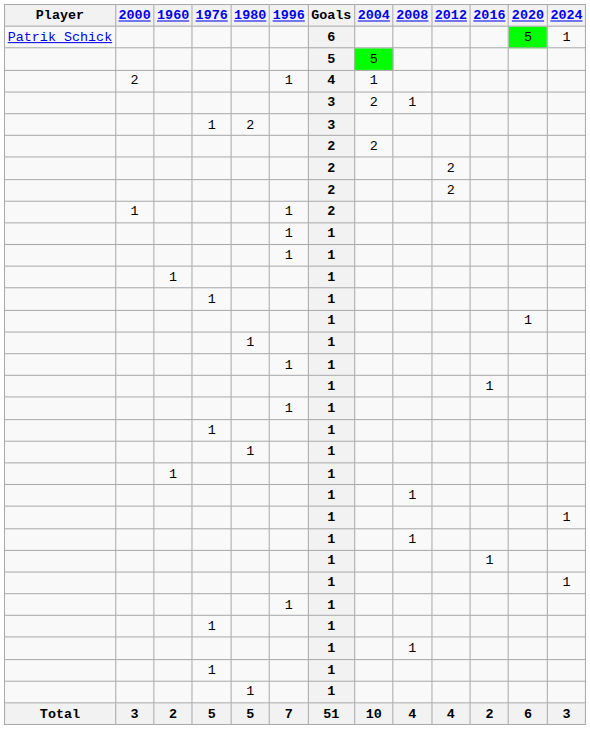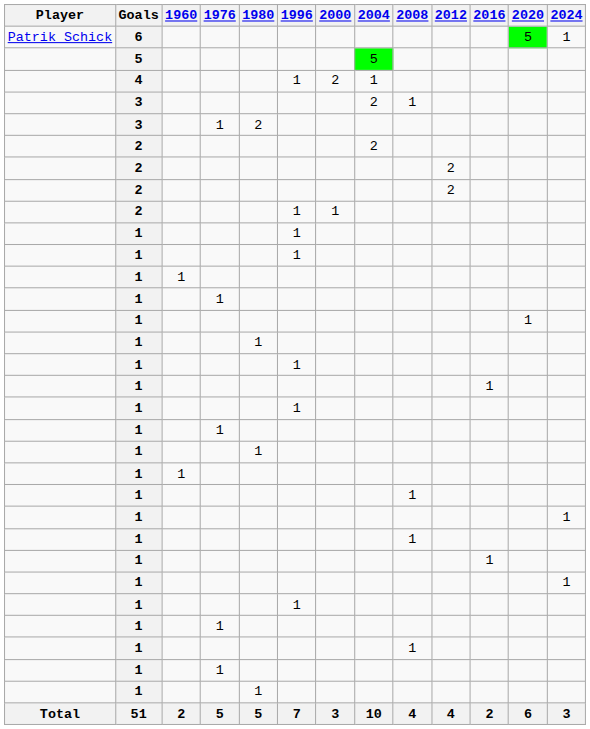columns swapped: (331, 15) <-> (135, 15)
